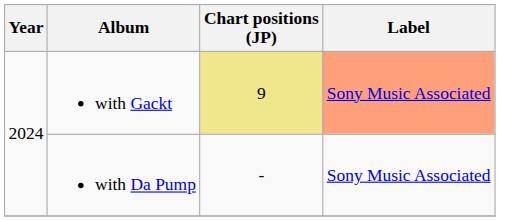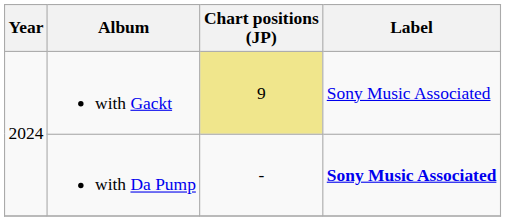(409, 92) lightsalmon background -> (409, 92) no background
(409, 175) normal -> (412, 175) bold
